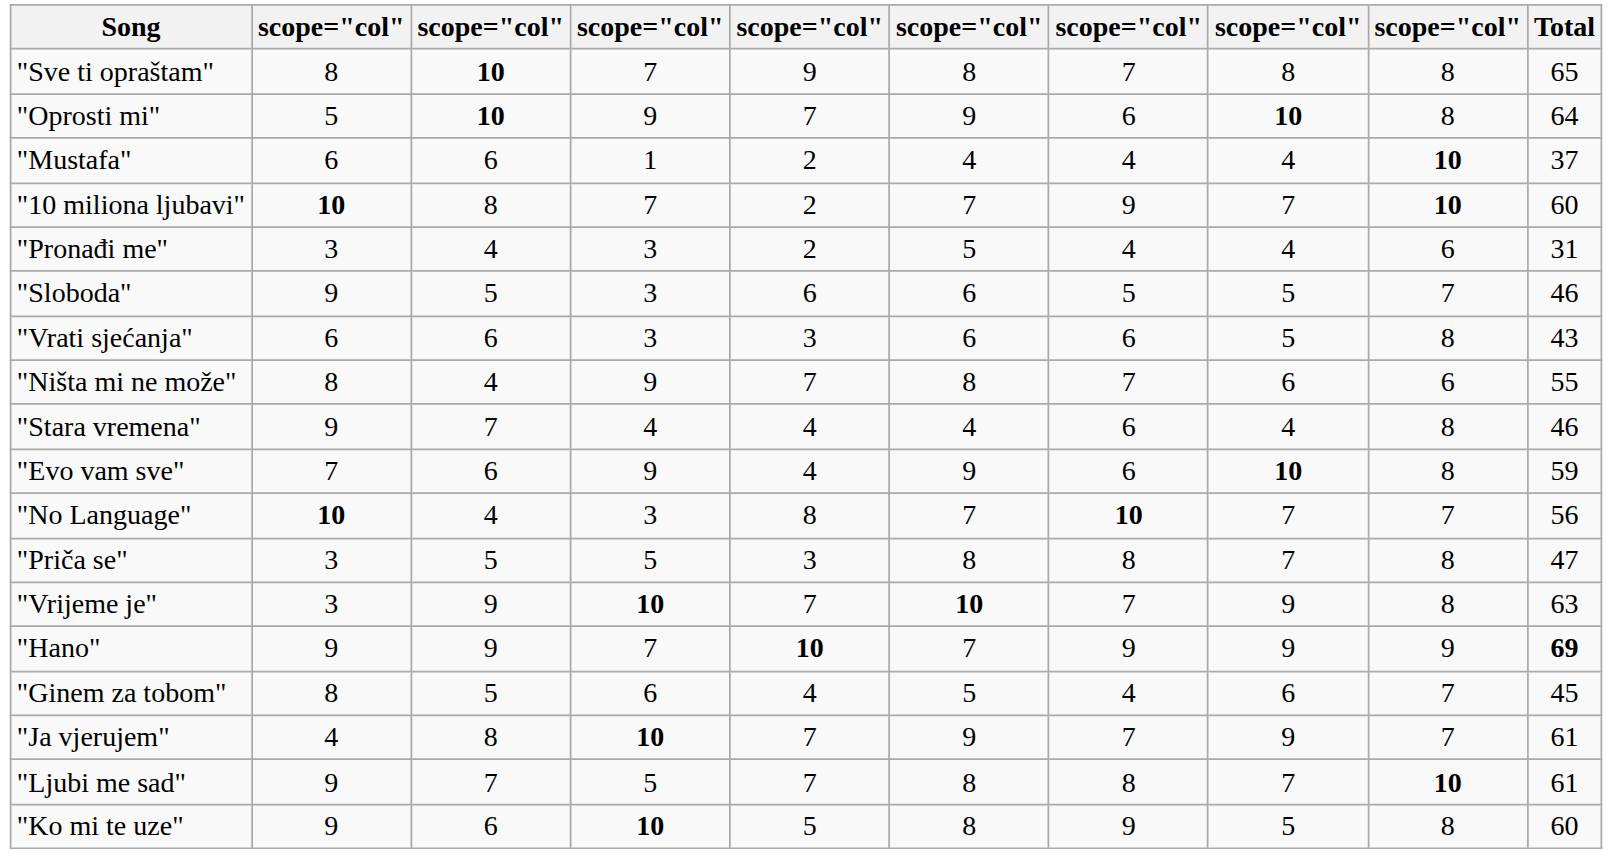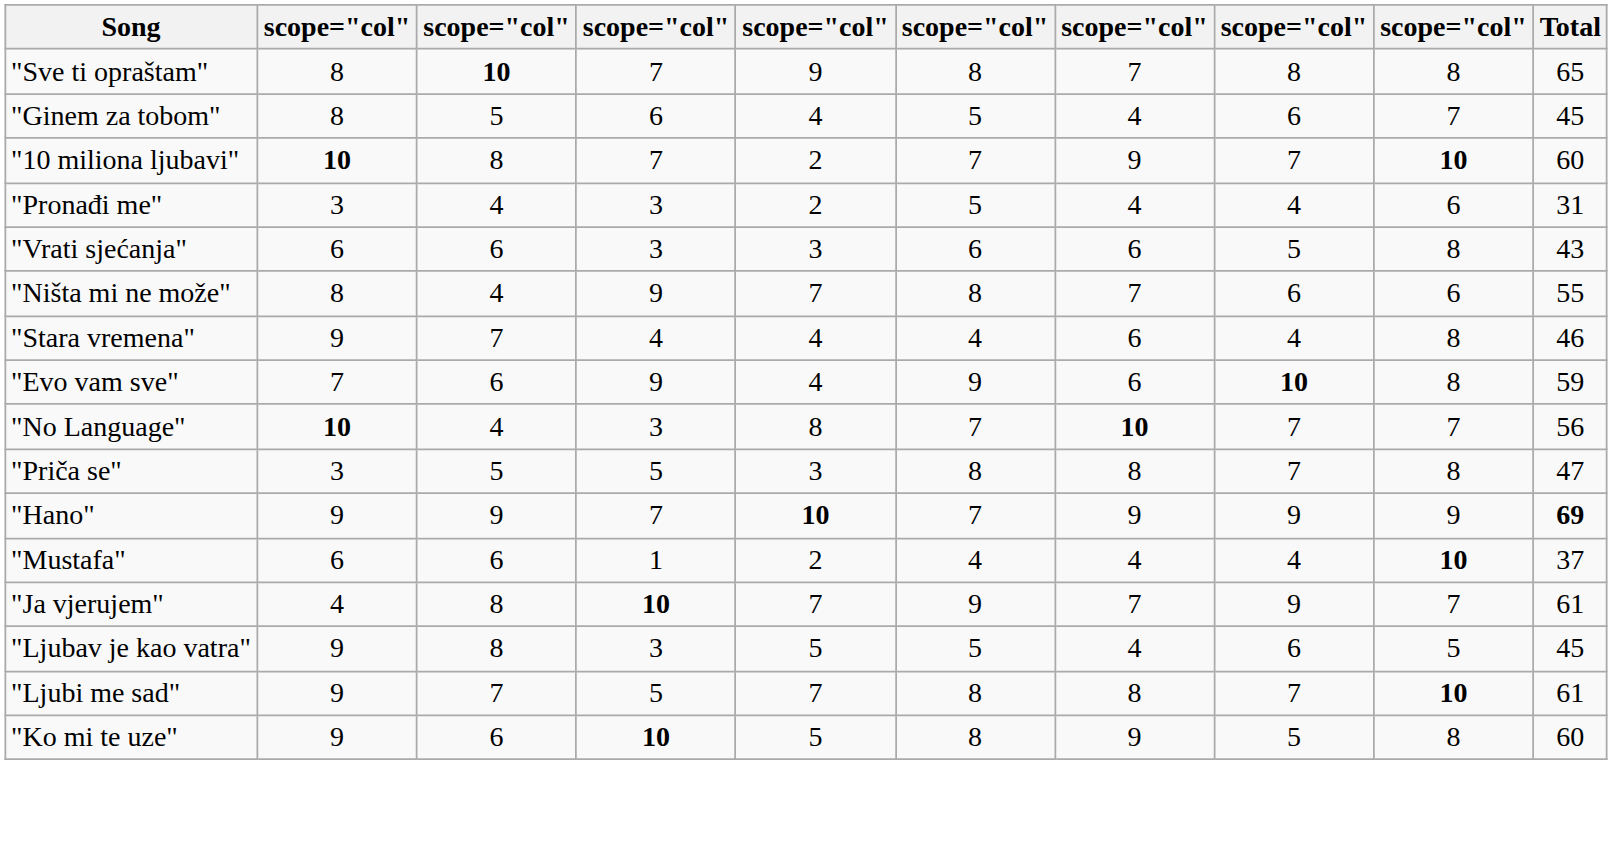- row: (89, 115)
rows swapped: (122, 692) <-> (74, 159)
- row: (74, 293)
- row: (87, 603)
+ row: (131, 648)
